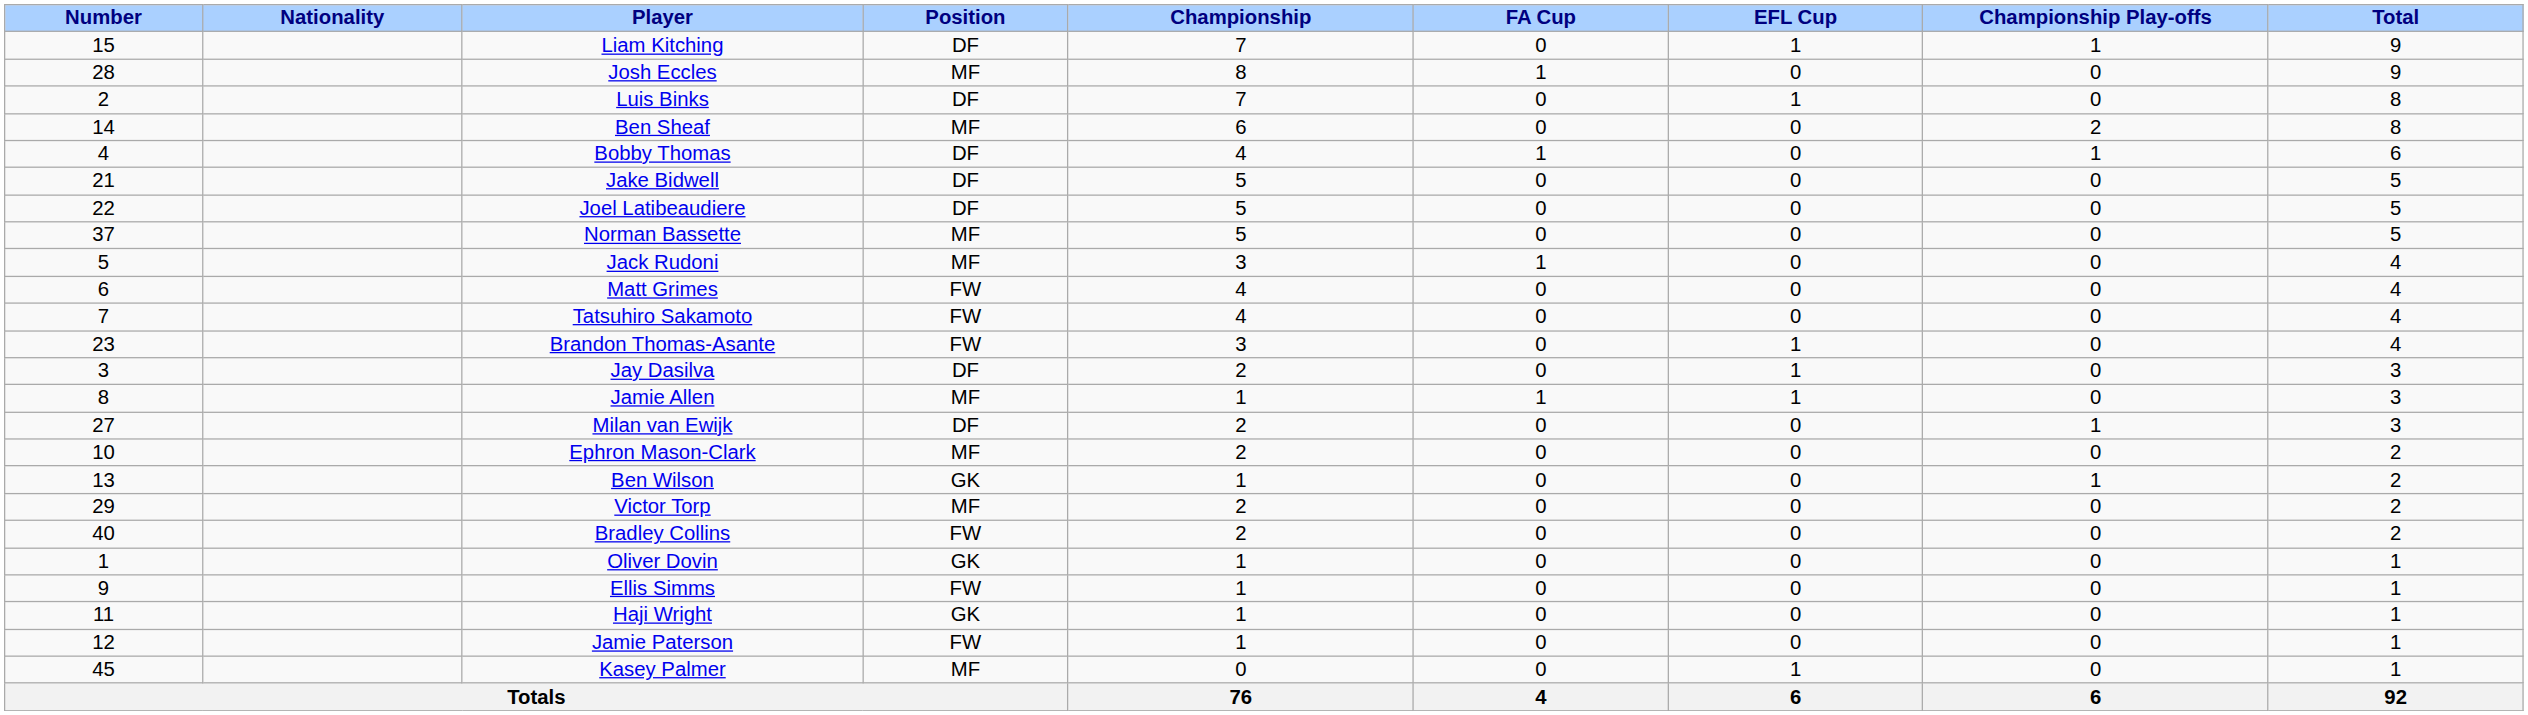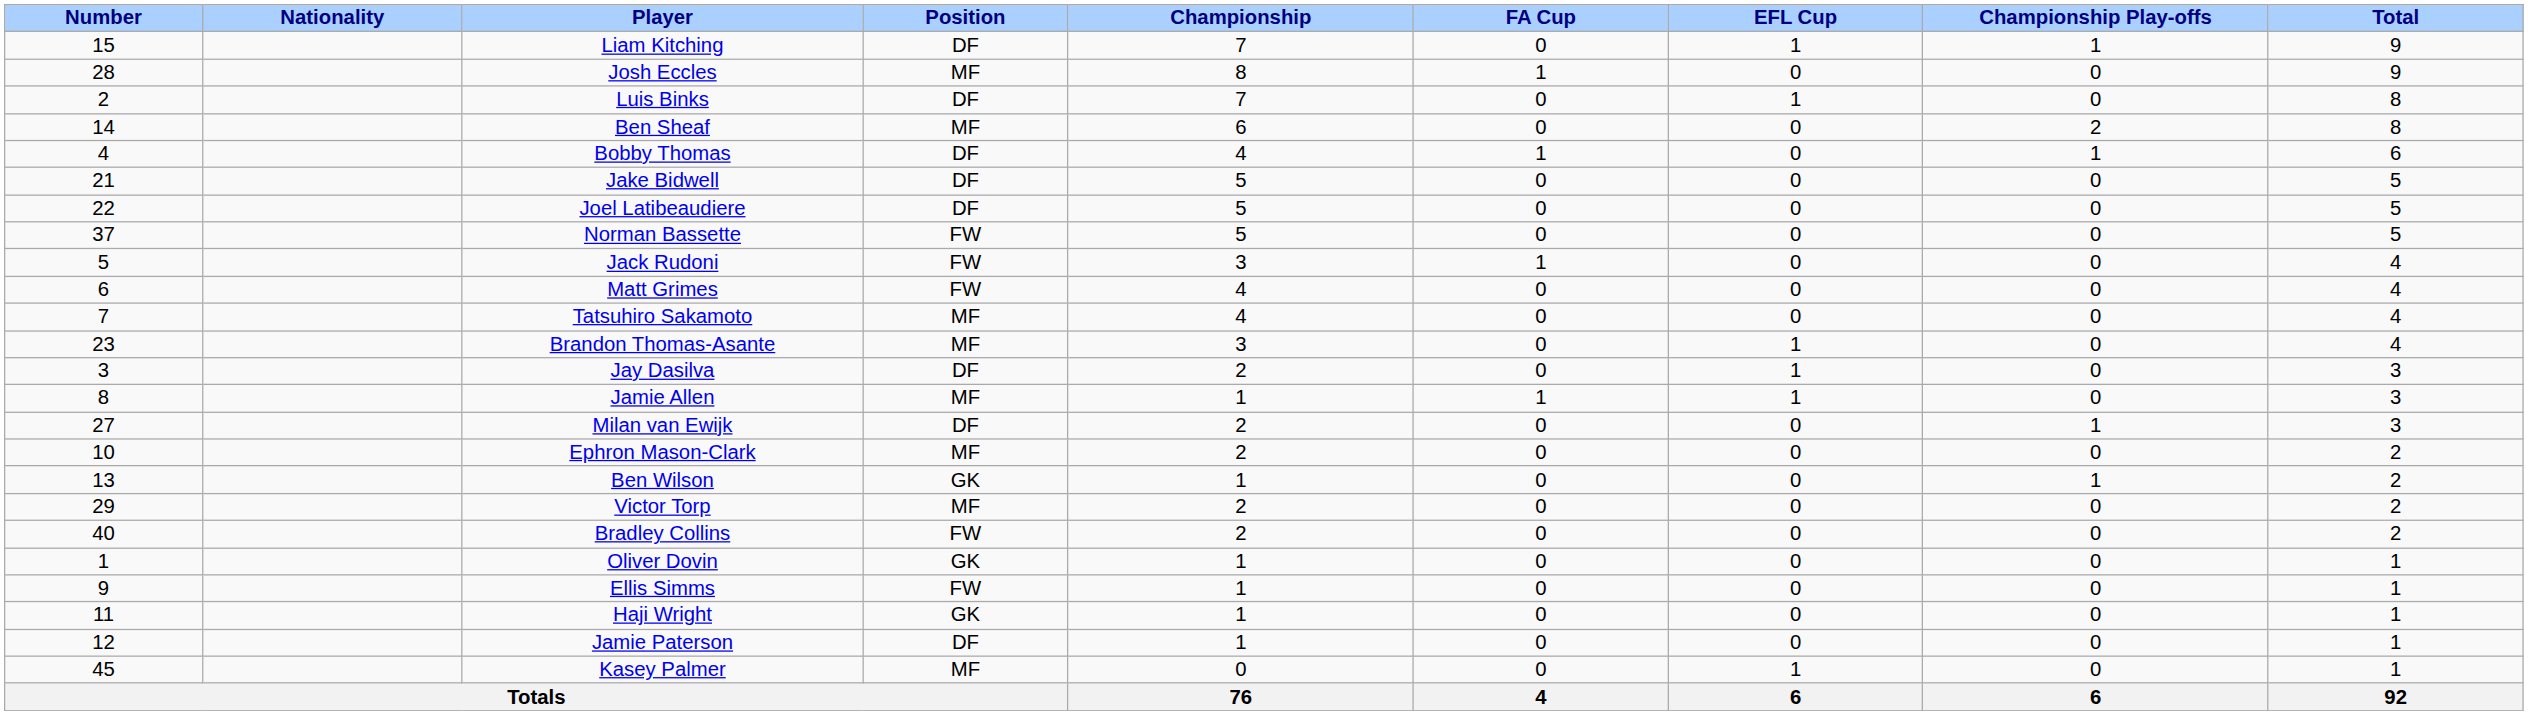(965, 235) MF -> (965, 235) FW
(965, 262) MF -> (965, 262) FW
(965, 316) FW -> (965, 316) MF
(965, 343) FW -> (965, 343) MF
(965, 642) FW -> (965, 642) DF
